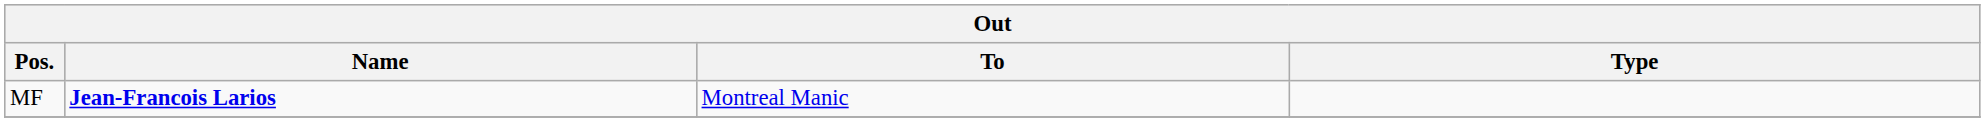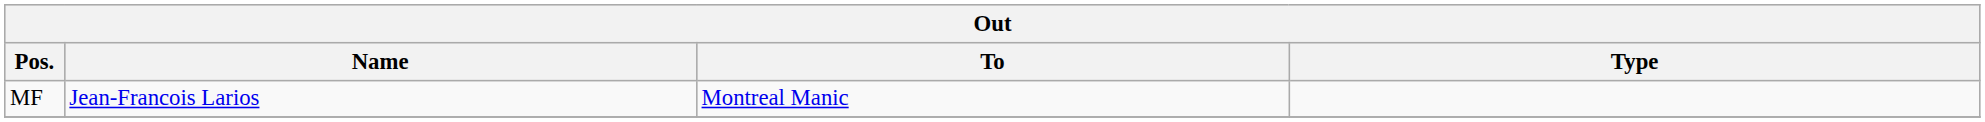(173, 98) bold -> (164, 98) normal
